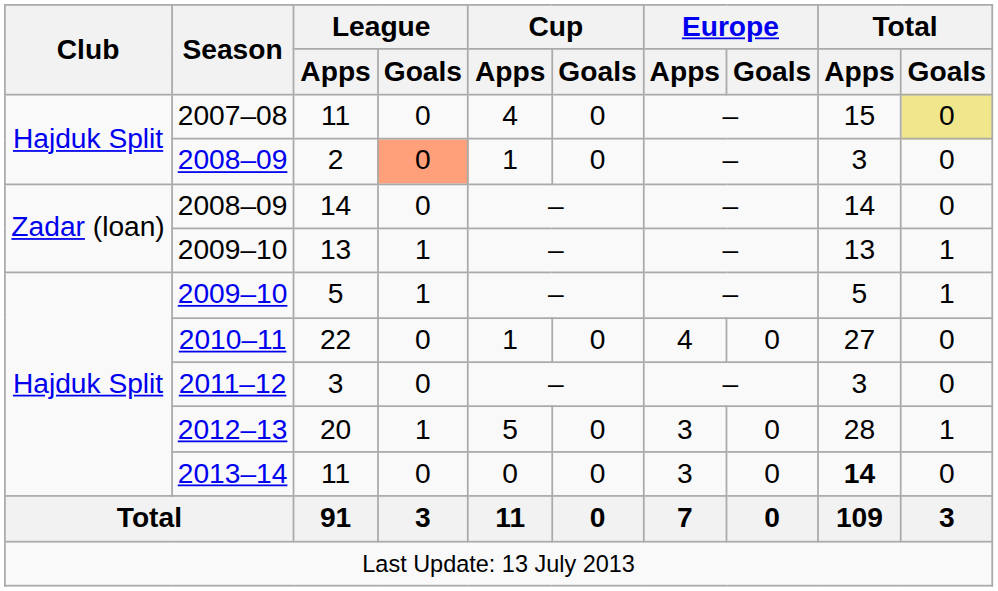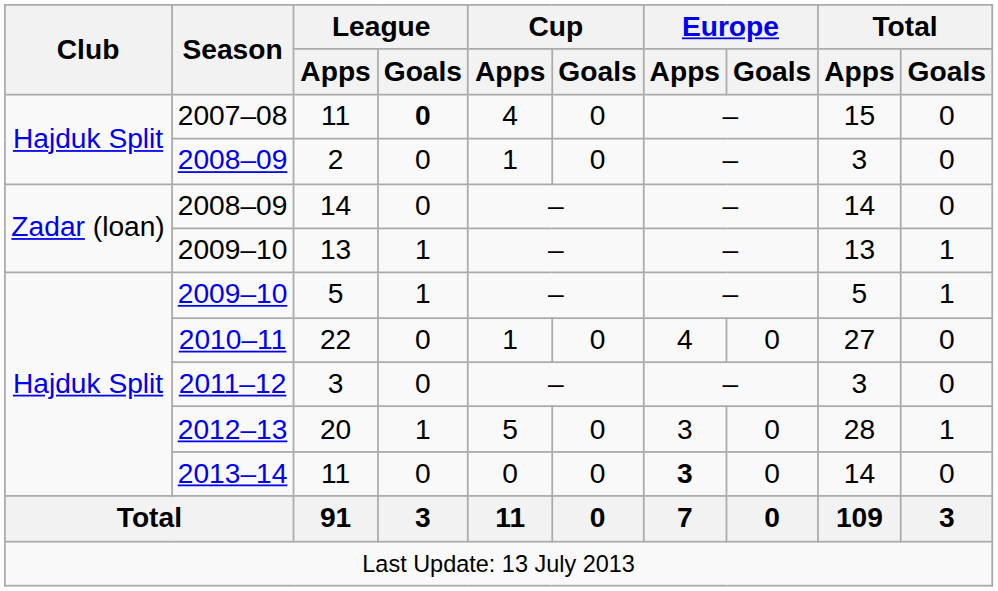(423, 116) normal -> (423, 116) bold
(947, 116) khaki background -> (947, 116) no background
(423, 160) lightsalmon background -> (423, 160) no background
(685, 473) normal -> (685, 473) bold
(859, 473) bold -> (859, 473) normal
